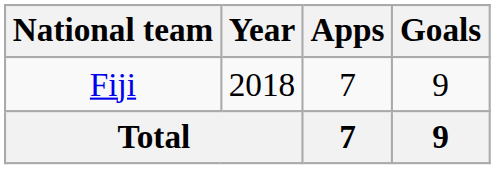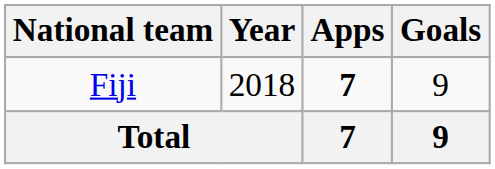(348, 83) normal -> (348, 83) bold
